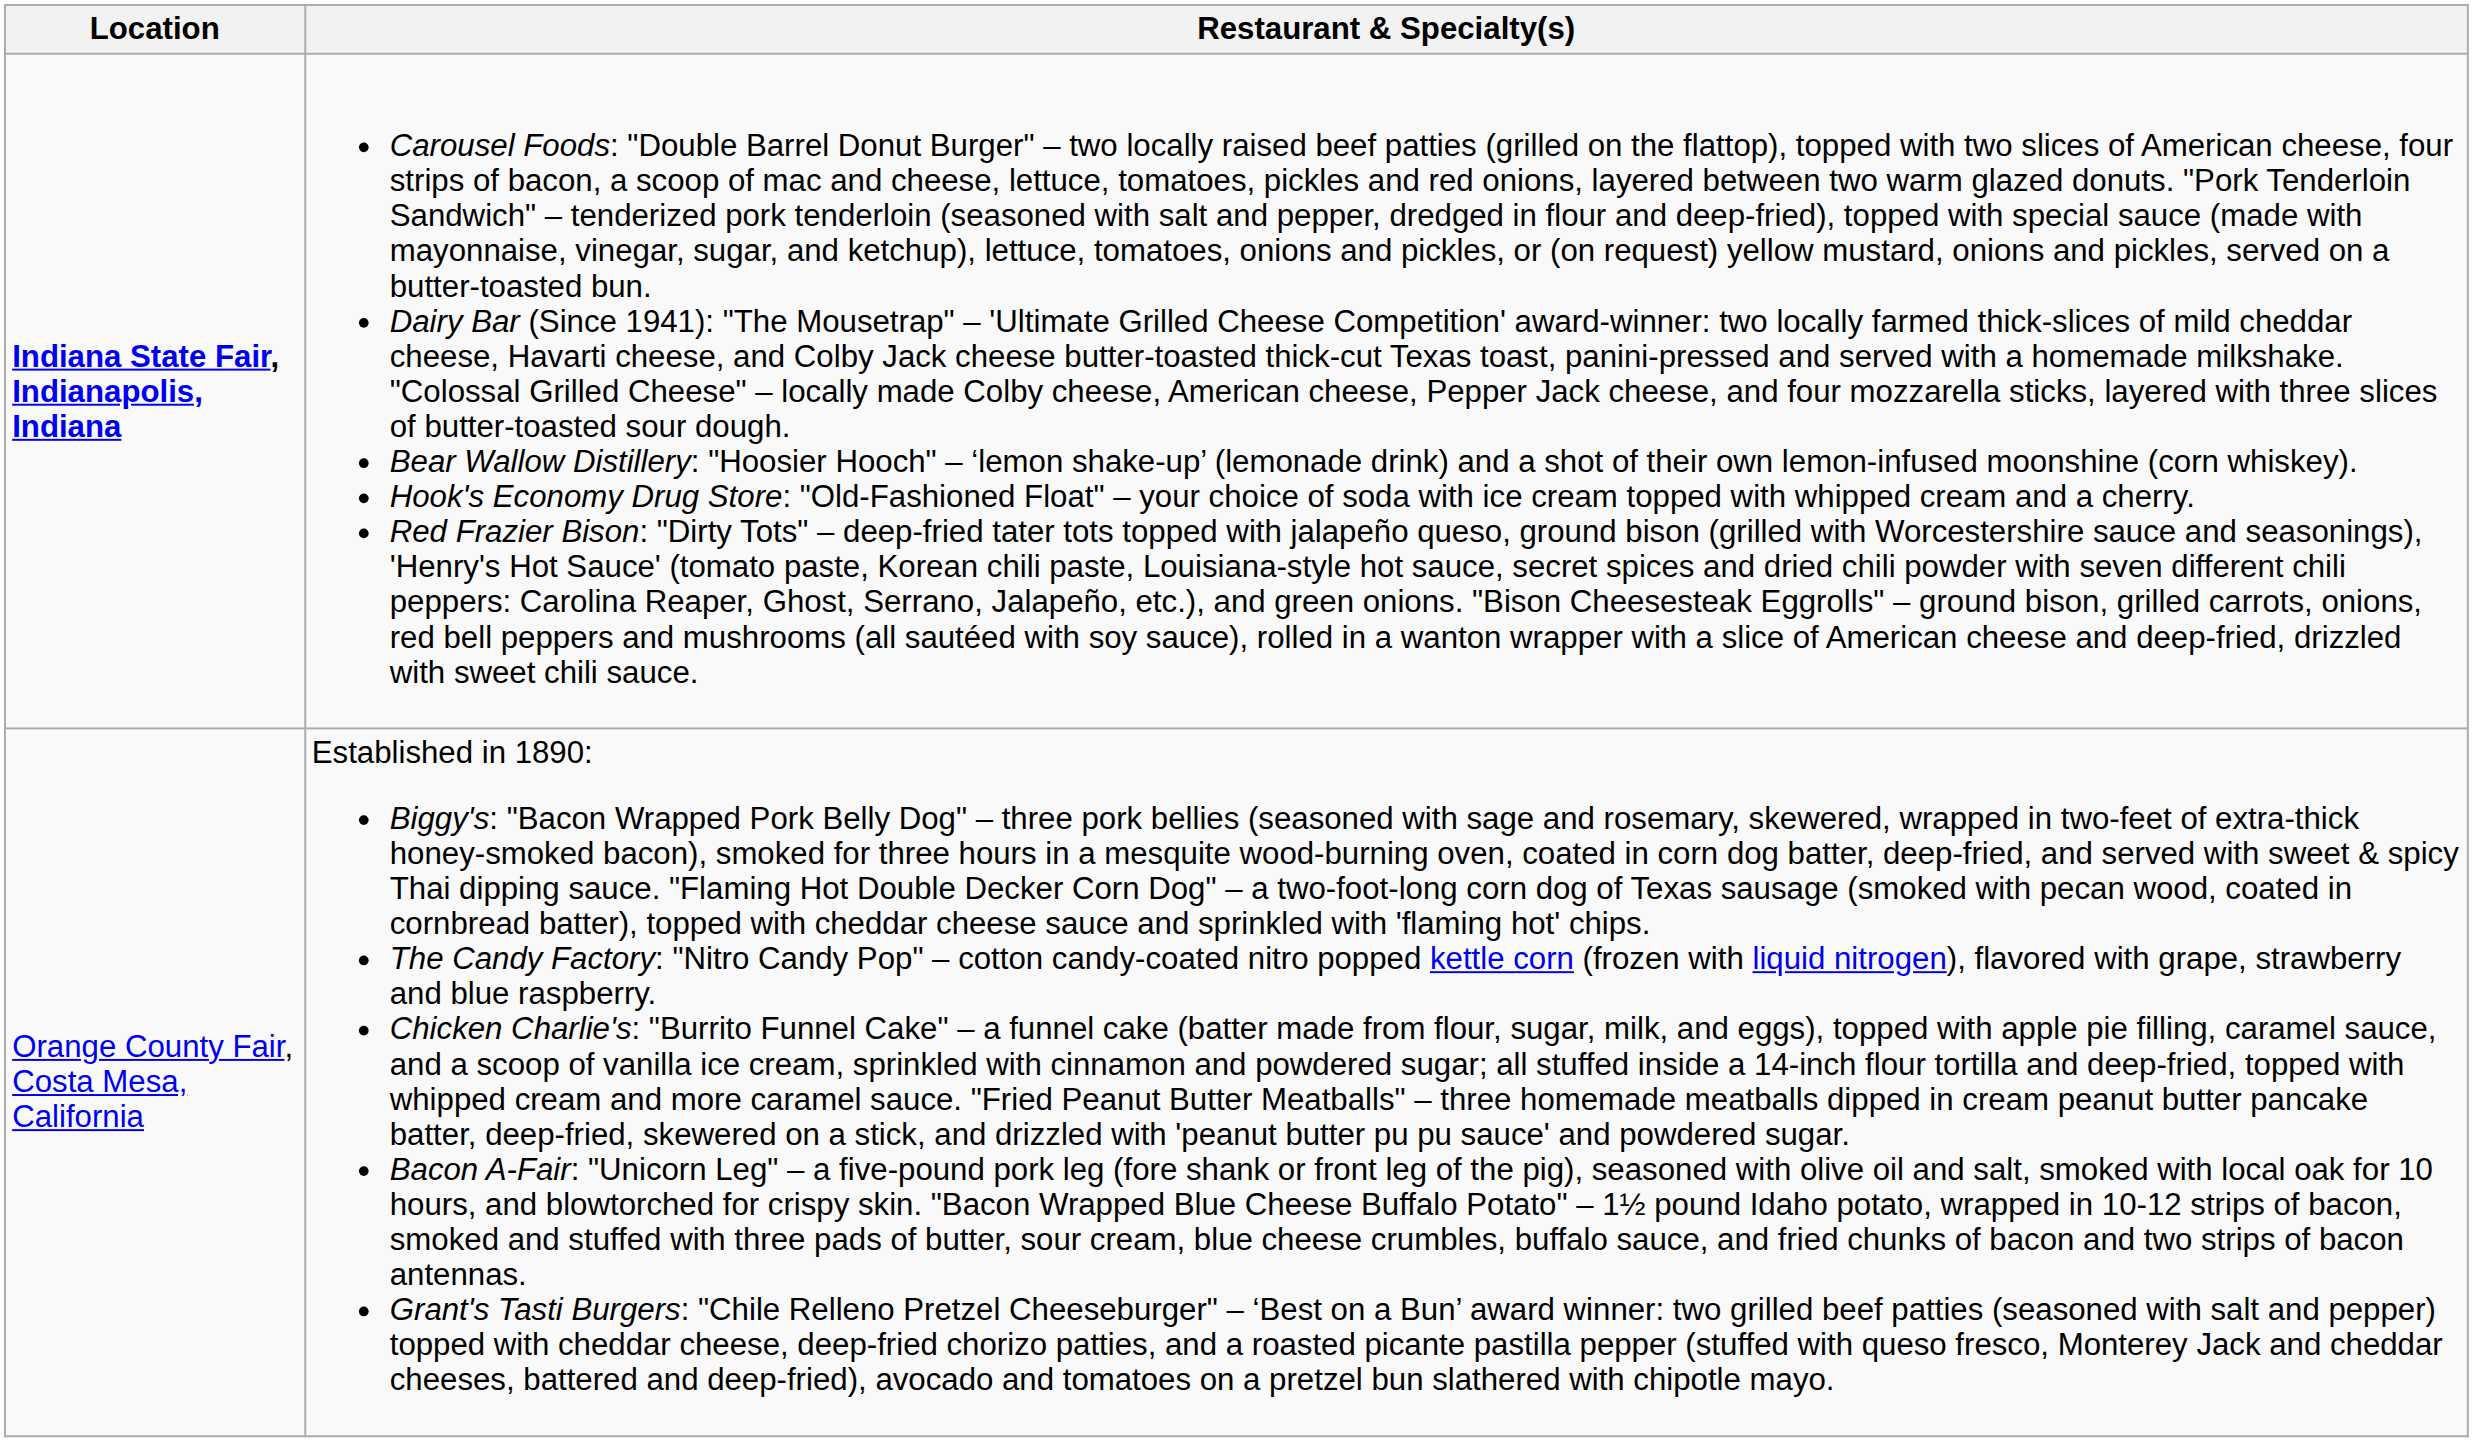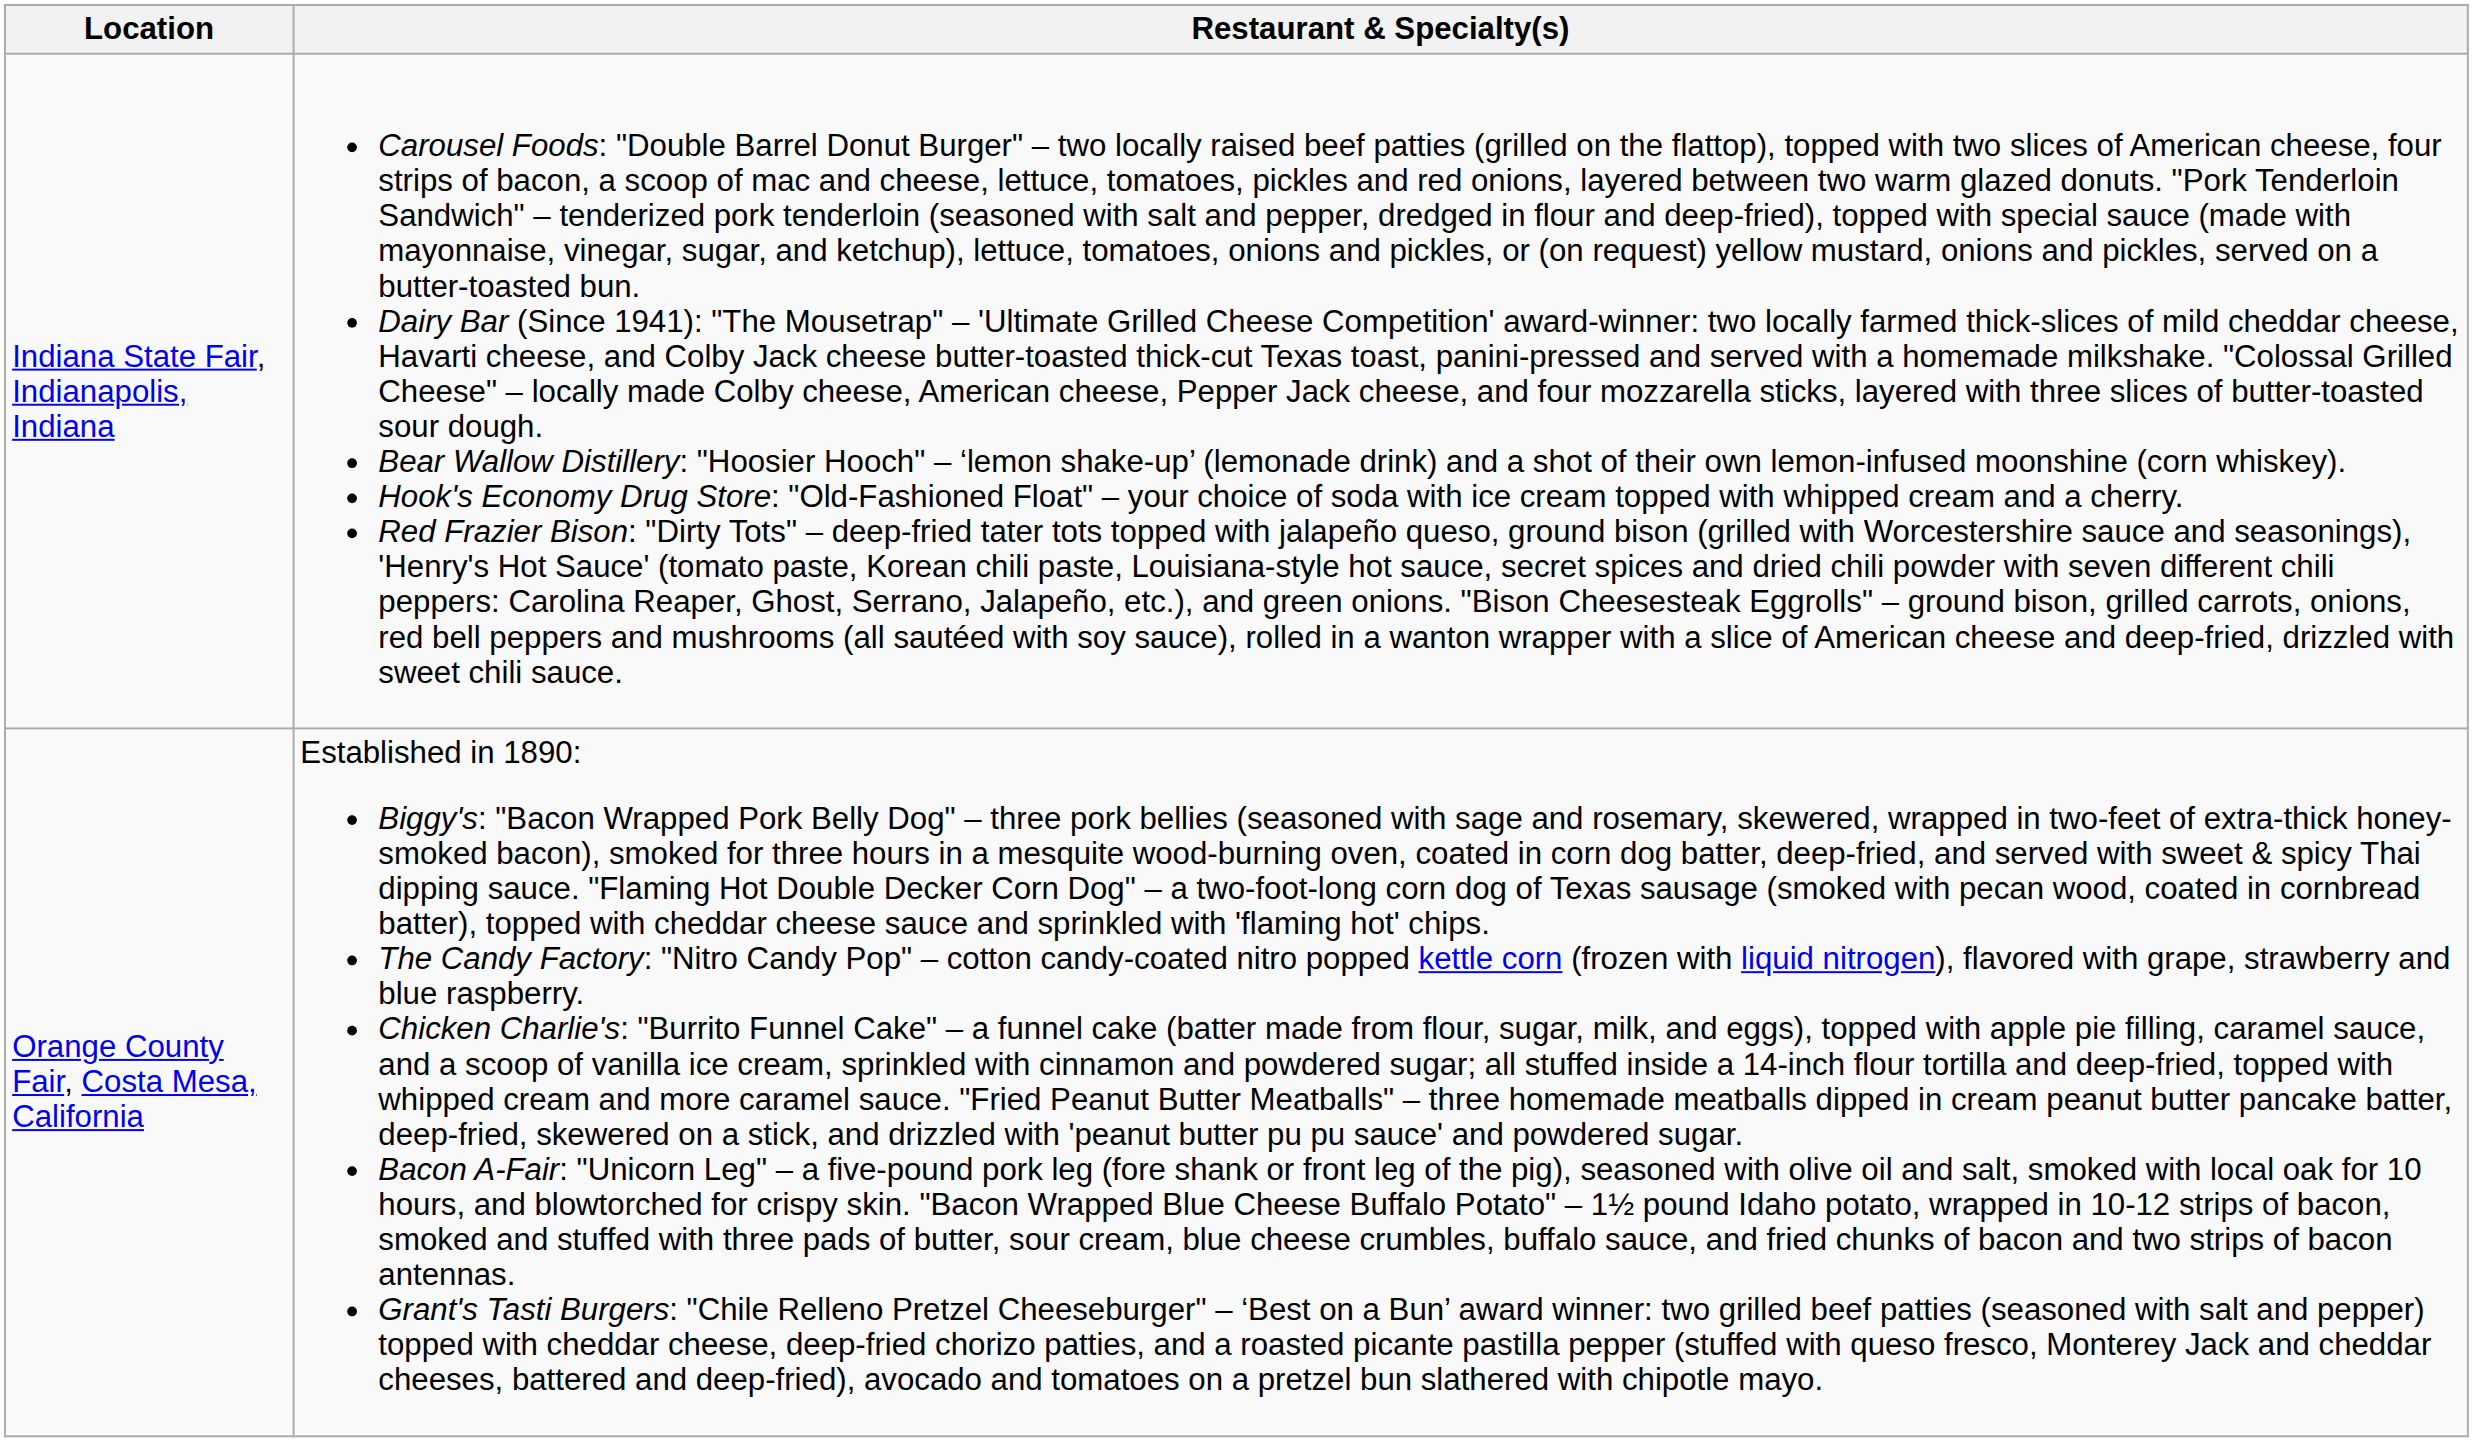(146, 390) bold -> (139, 390) normal
